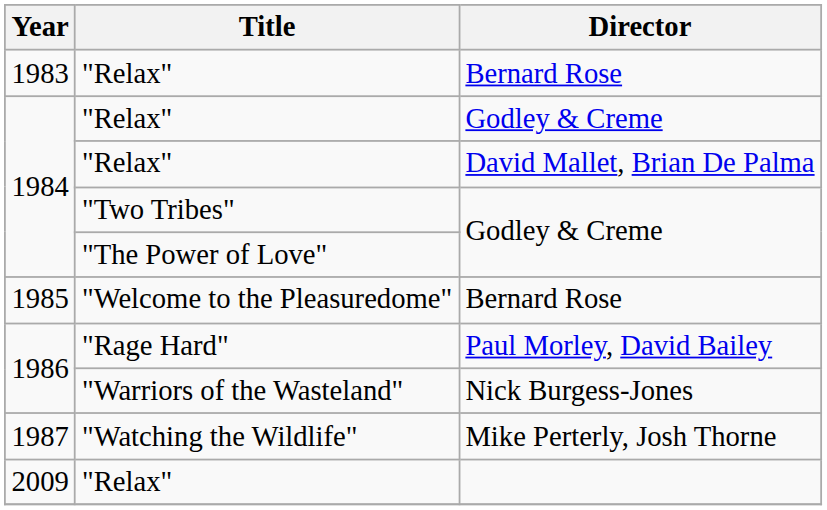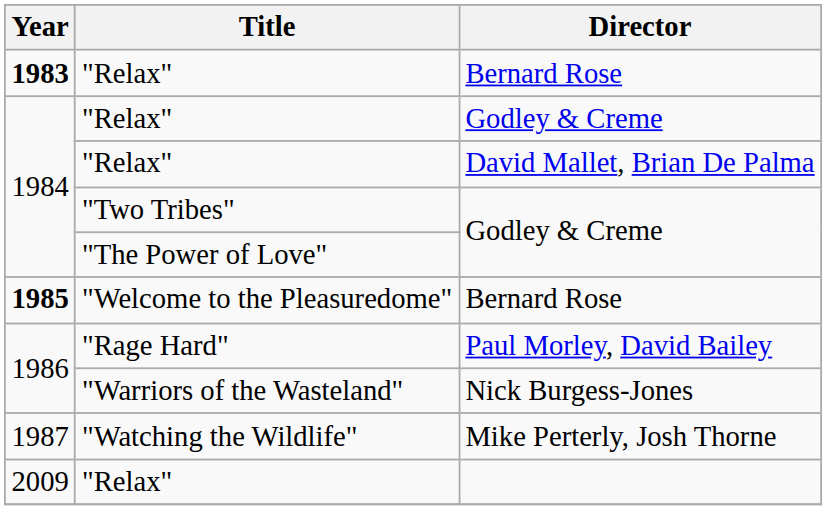(40, 72) normal -> (40, 72) bold
(40, 299) normal -> (40, 299) bold
